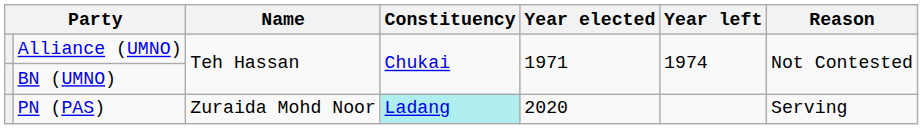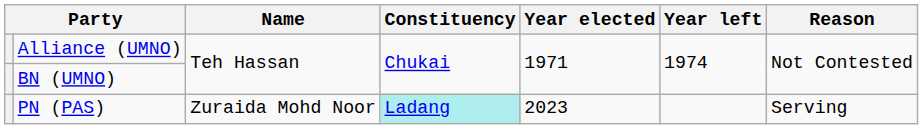(546, 109) 2020 -> (546, 109) 2023
